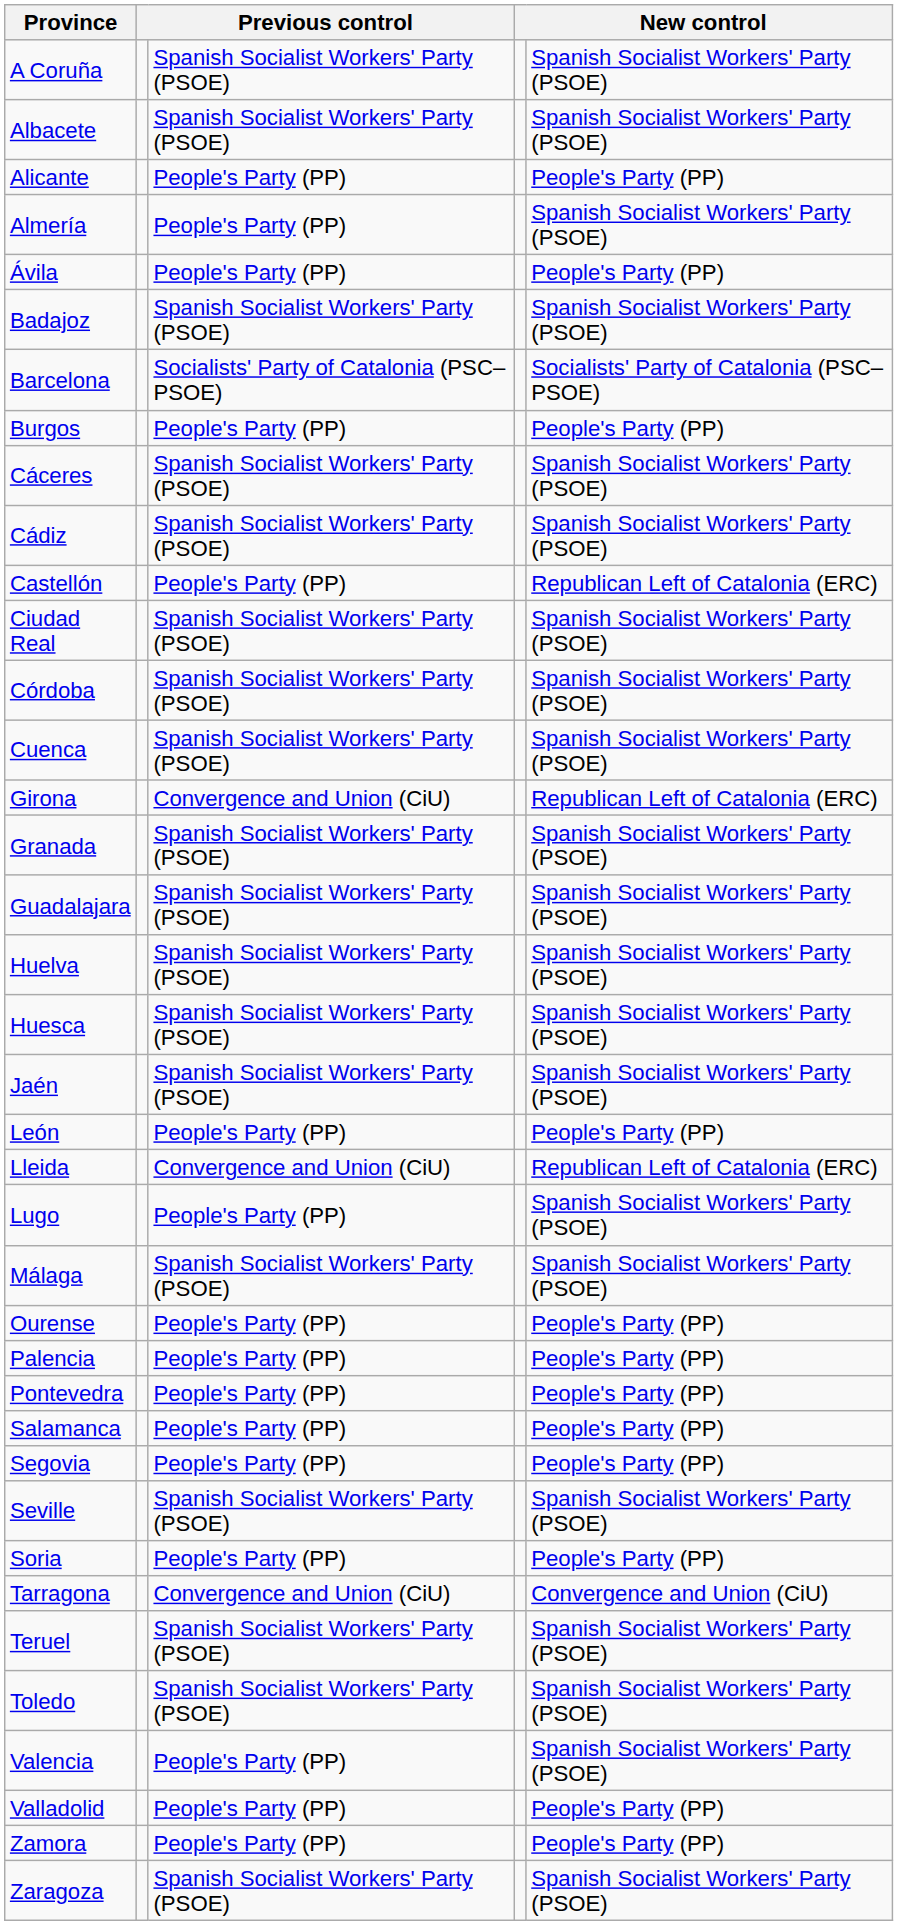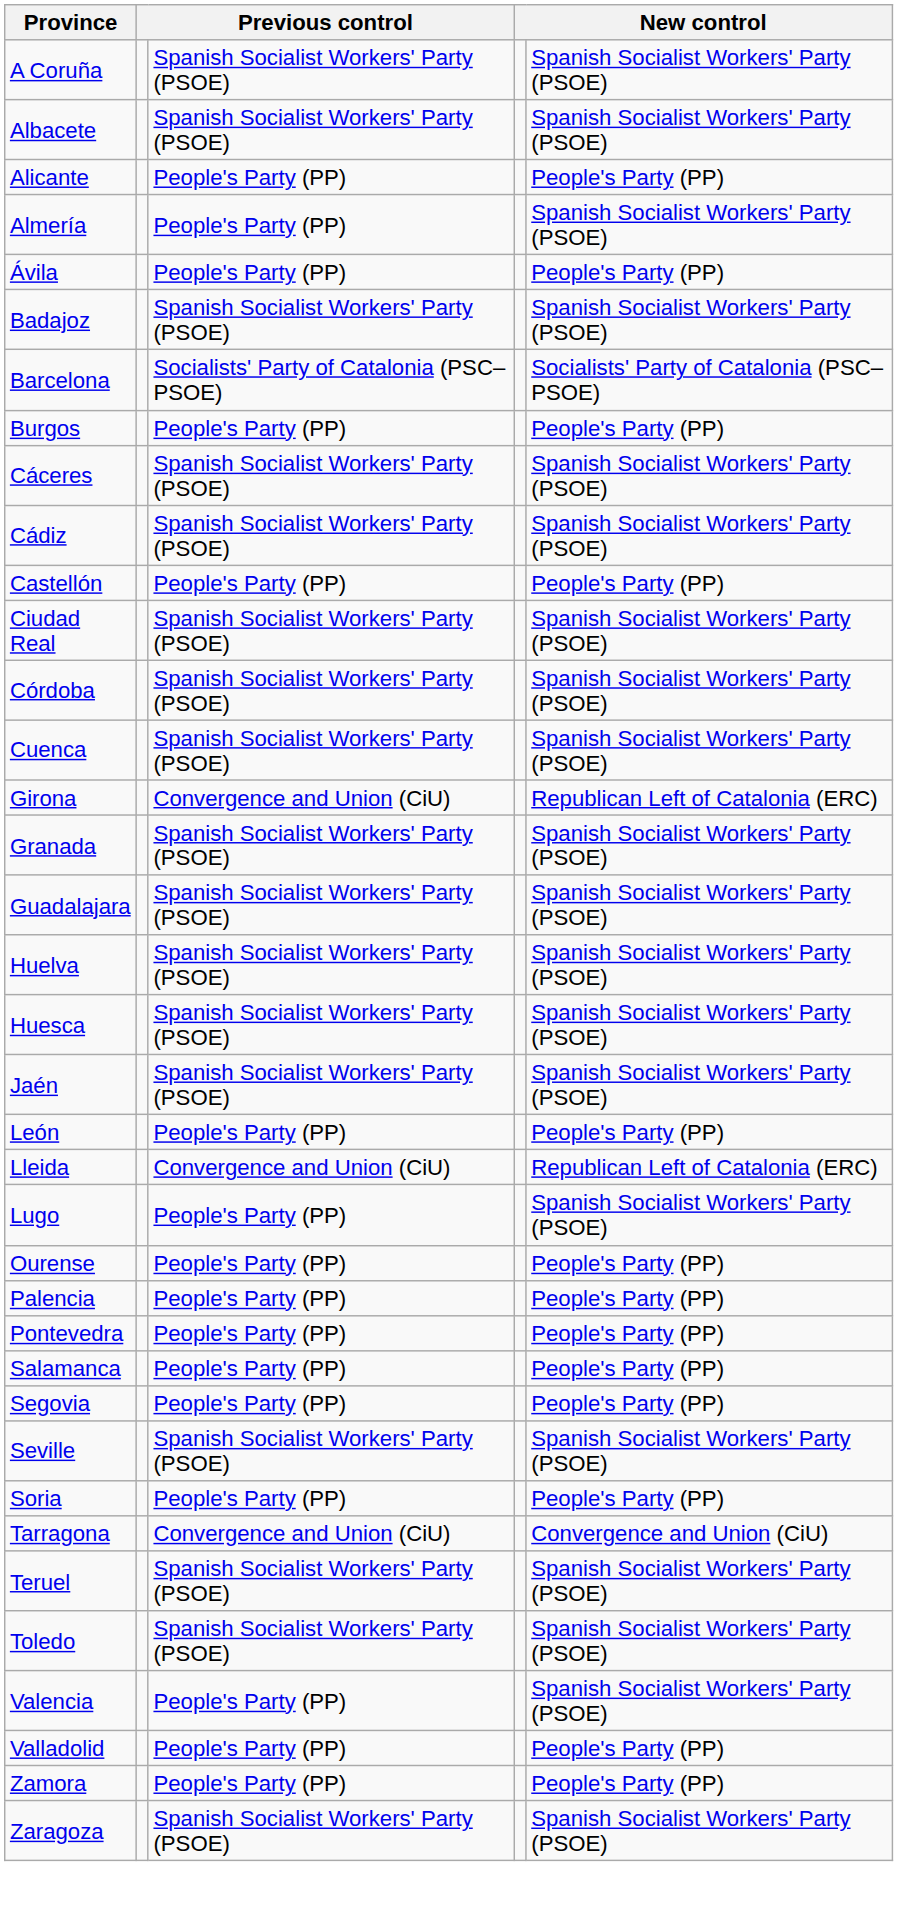(704, 583) Republican Left of Catalonia (ERC) -> (628, 583) People's Party (PP)
- row: (46, 1275)
